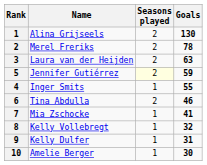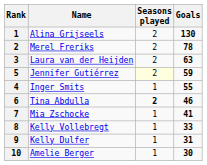(155, 101) normal -> (155, 101) bold
(188, 127) 32 -> (188, 127) 33
